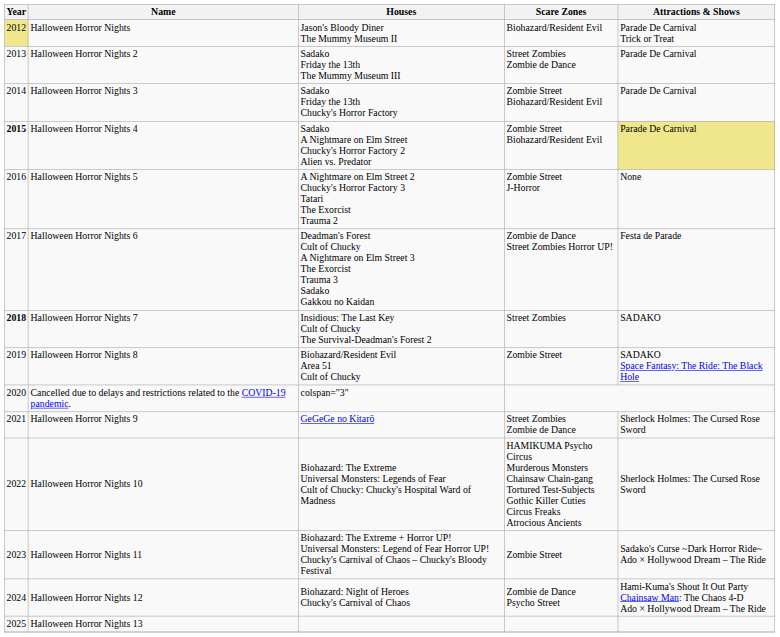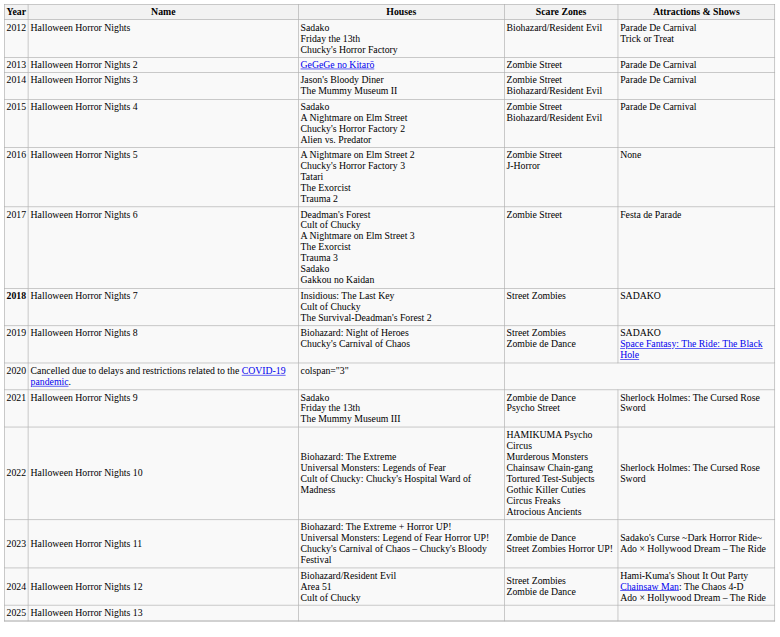(16, 27) khaki background -> (16, 27) no background
(349, 33) Jason's Bloody Diner The Mummy Museum II -> (349, 38) Sadako Friday the 13th Chucky's Horror Factory
(351, 65) Sadako Friday the 13th The Mummy Museum III -> (337, 65) GeGeGe no Kitarō
(541, 59) Street Zombies Zombie de Dance -> (534, 65) Zombie Street
(349, 102) Sadako Friday the 13th Chucky's Horror Factory -> (349, 86) Jason's Bloody Diner The Mummy Museum II
(16, 129) bold -> (16, 107) normal
(658, 129) khaki background -> (658, 107) no background
(560, 242) Zombie de Dance Street Zombies Horror UP! -> (534, 214) Zombie Street
(348, 366) Biohazard/Resident Evil Area 51 Cult of Chucky -> (355, 339) Biohazard: Night of Heroes Chucky's Carnival of Chaos
(534, 355) Zombie Street -> (541, 339) Street Zombies Zombie de Dance
(337, 419) GeGeGe no Kitarō -> (351, 408) Sadako Friday the 13th The Mummy Museum III
(541, 425) Street Zombies Zombie de Dance -> (541, 403) Zombie de Dance Psycho Street
(534, 554) Zombie Street -> (560, 543) Zombie de Dance Street Zombies Horror UP!
(355, 597) Biohazard: Night of Heroes Chucky's Carnival of Chaos -> (348, 586) Biohazard/Resident Evil Area 51 Cult of Chucky
(541, 597) Zombie de Dance Psycho Street -> (541, 586) Street Zombies Zombie de Dance
